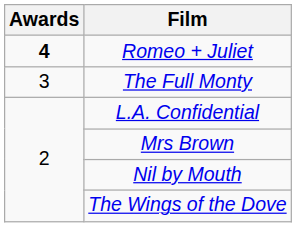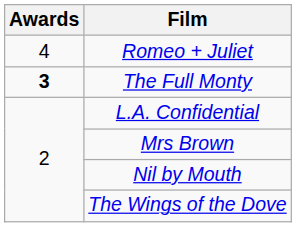(44, 50) bold -> (44, 50) normal
(44, 81) normal -> (44, 81) bold
